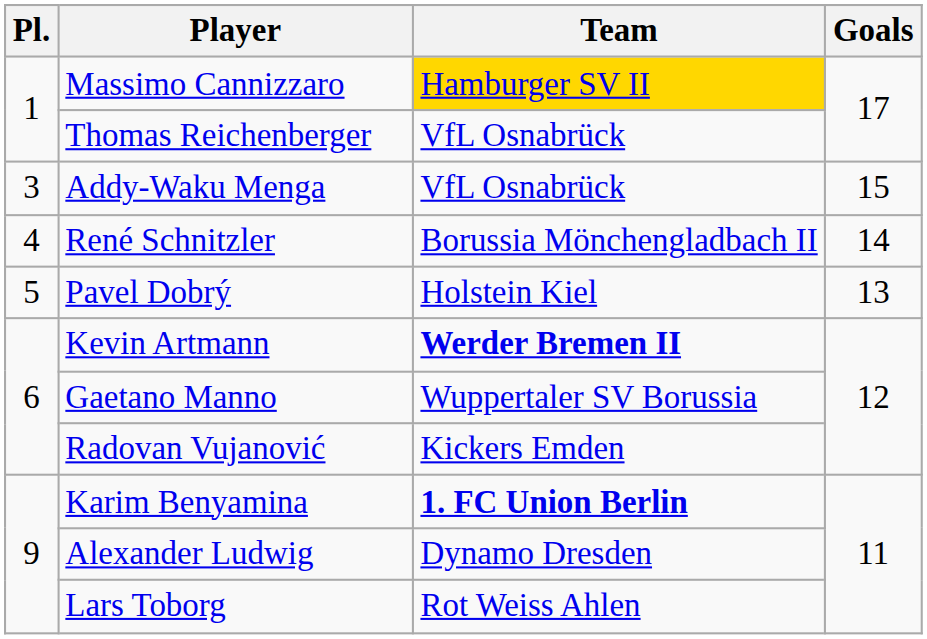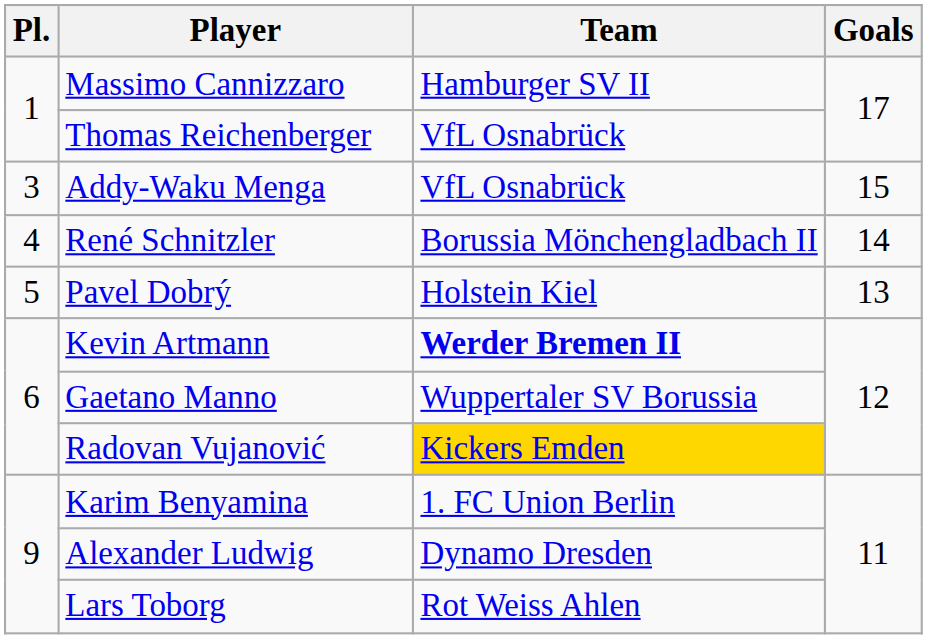(535, 82) gold background -> (535, 82) no background
(522, 448) no background -> (522, 448) gold background
(554, 501) bold -> (548, 501) normal
